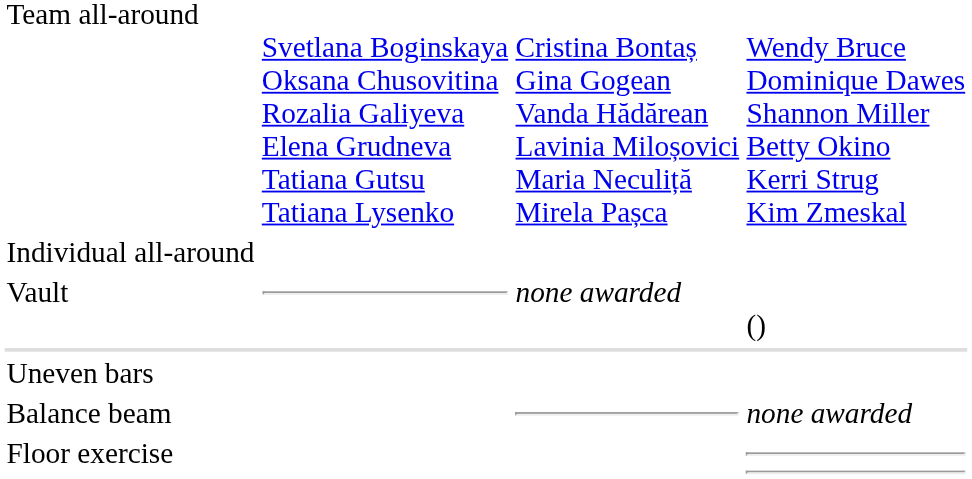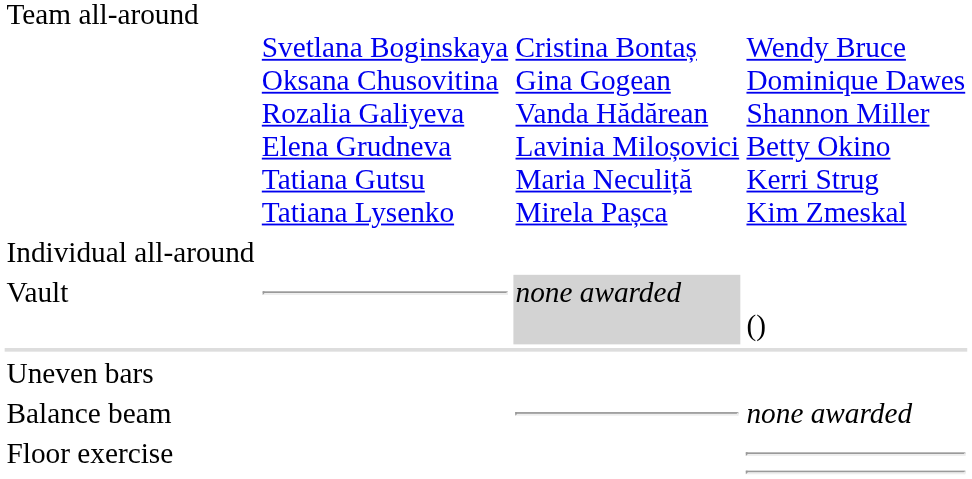(598, 292) no background -> (598, 292) lightgrey background
